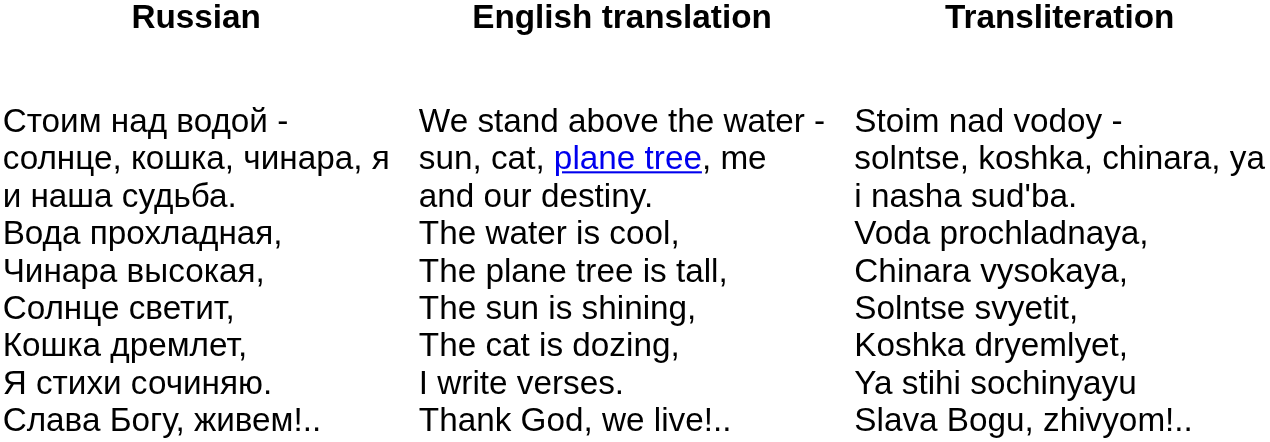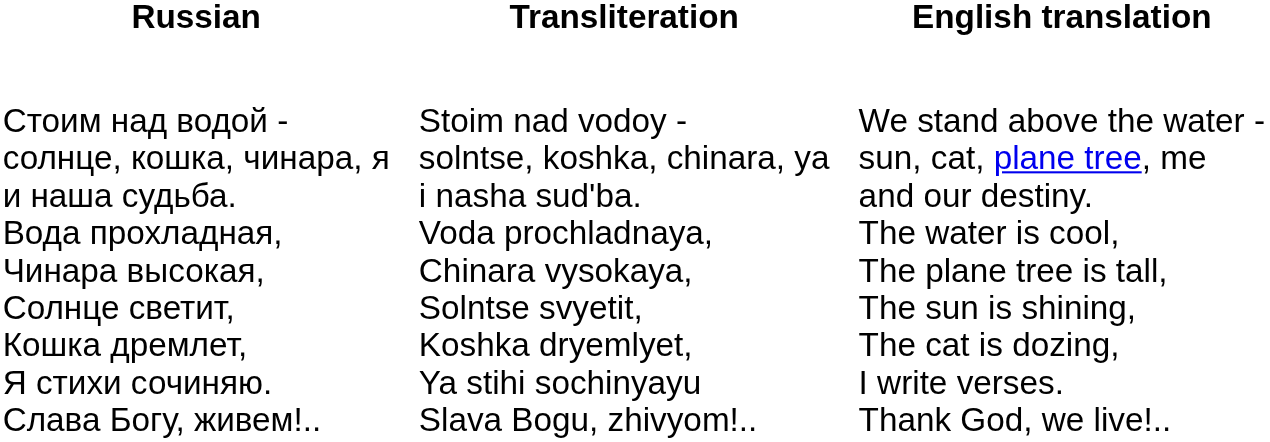columns swapped: (1060, 16) <-> (622, 16)
